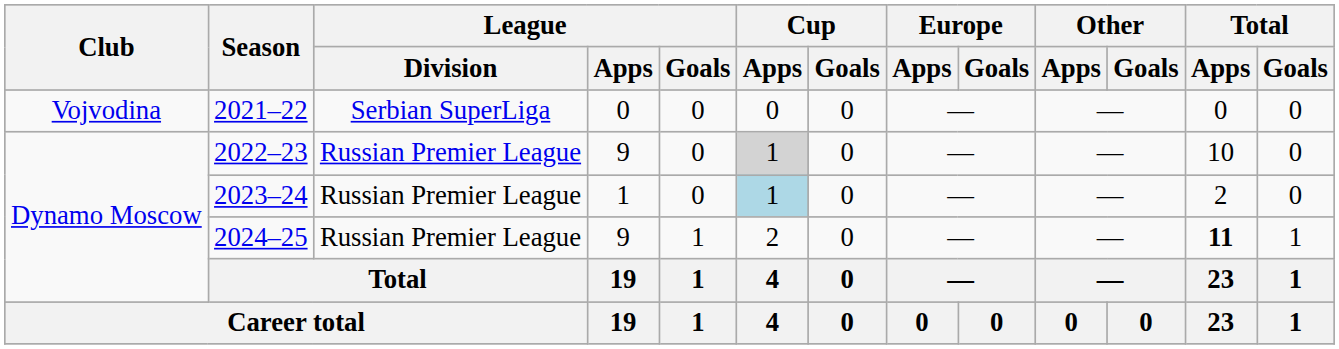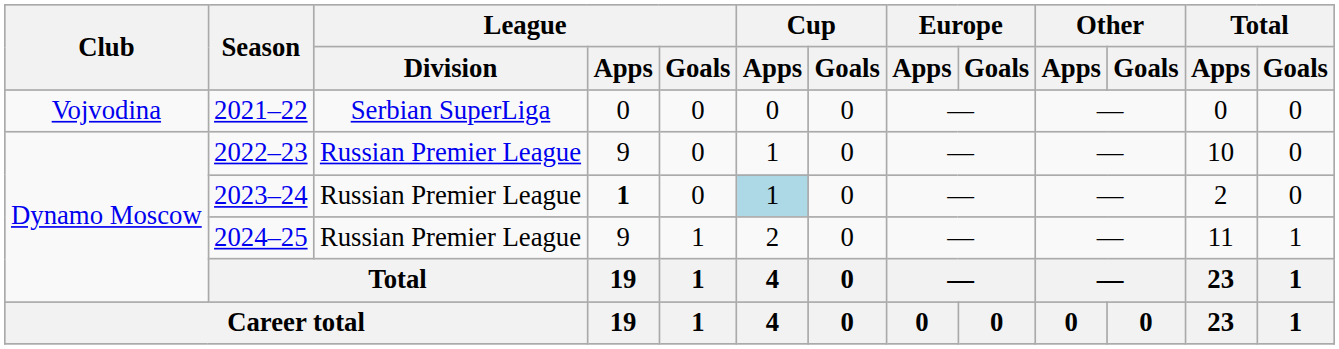(772, 152) lightgrey background -> (772, 152) no background
(623, 195) normal -> (623, 195) bold
(1221, 237) bold -> (1221, 237) normal
